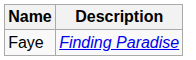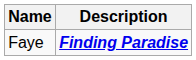(119, 42) normal -> (124, 42) bold
